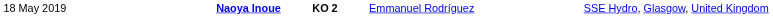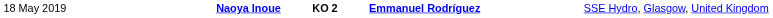(422, 8) normal -> (425, 8) bold
